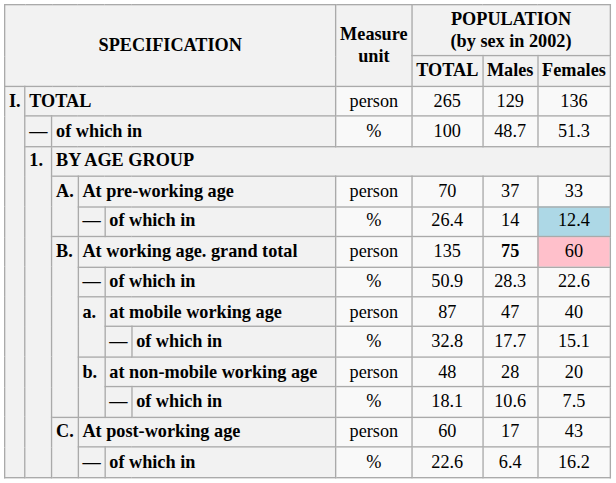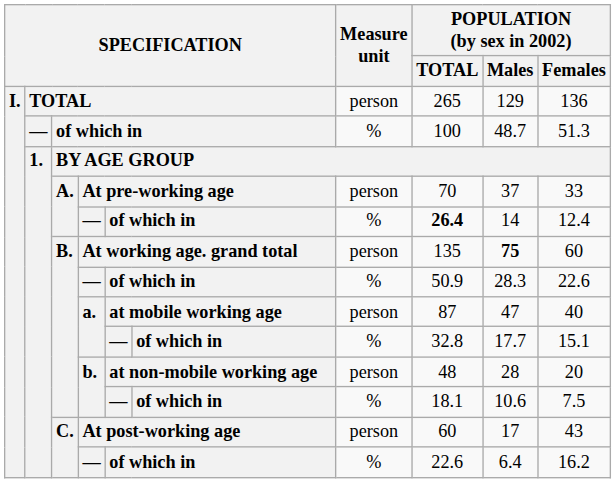(447, 220) normal -> (447, 220) bold
(574, 220) lightblue background -> (574, 220) no background
(574, 251) pink background -> (574, 251) no background
